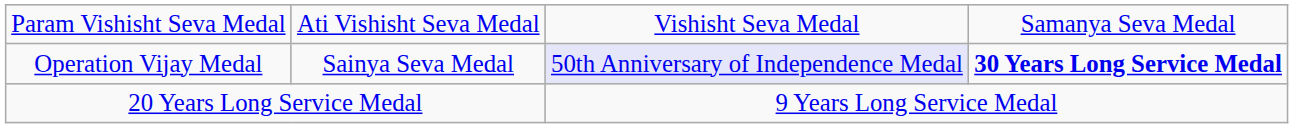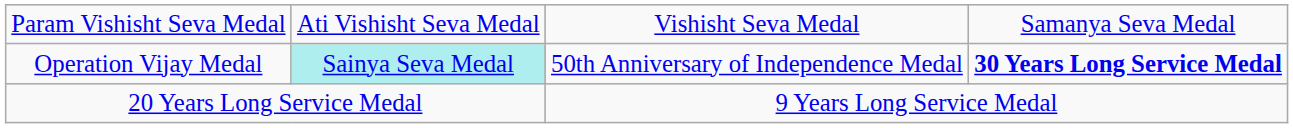(418, 63) no background -> (418, 63) paleturquoise background
(757, 63) lavender background -> (757, 63) no background
